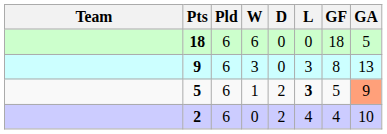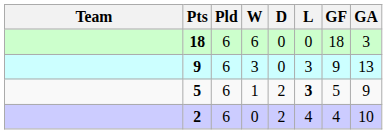(366, 41) 5 -> (366, 41) 3
(336, 66) 8 -> (336, 66) 9
(366, 91) lightsalmon background -> (366, 91) no background
